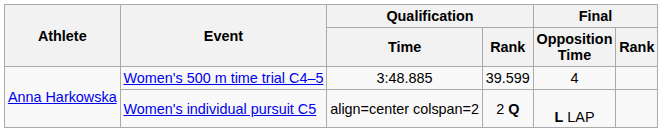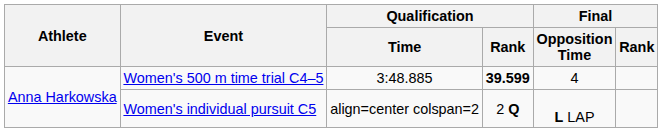(508, 78) normal -> (508, 78) bold
